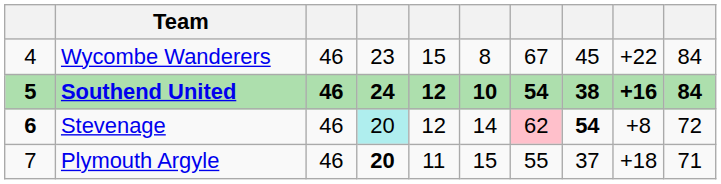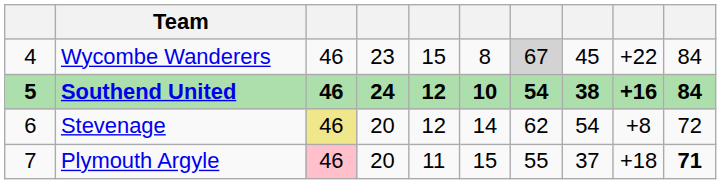(536, 56) no background -> (536, 56) lightgrey background
(30, 126) bold -> (30, 126) normal
(331, 126) no background -> (331, 126) khaki background
(383, 126) paleturquoise background -> (383, 126) no background
(536, 126) pink background -> (536, 126) no background
(587, 126) bold -> (587, 126) normal
(331, 160) no background -> (331, 160) pink background
(383, 160) bold -> (383, 160) normal
(690, 160) normal -> (690, 160) bold
